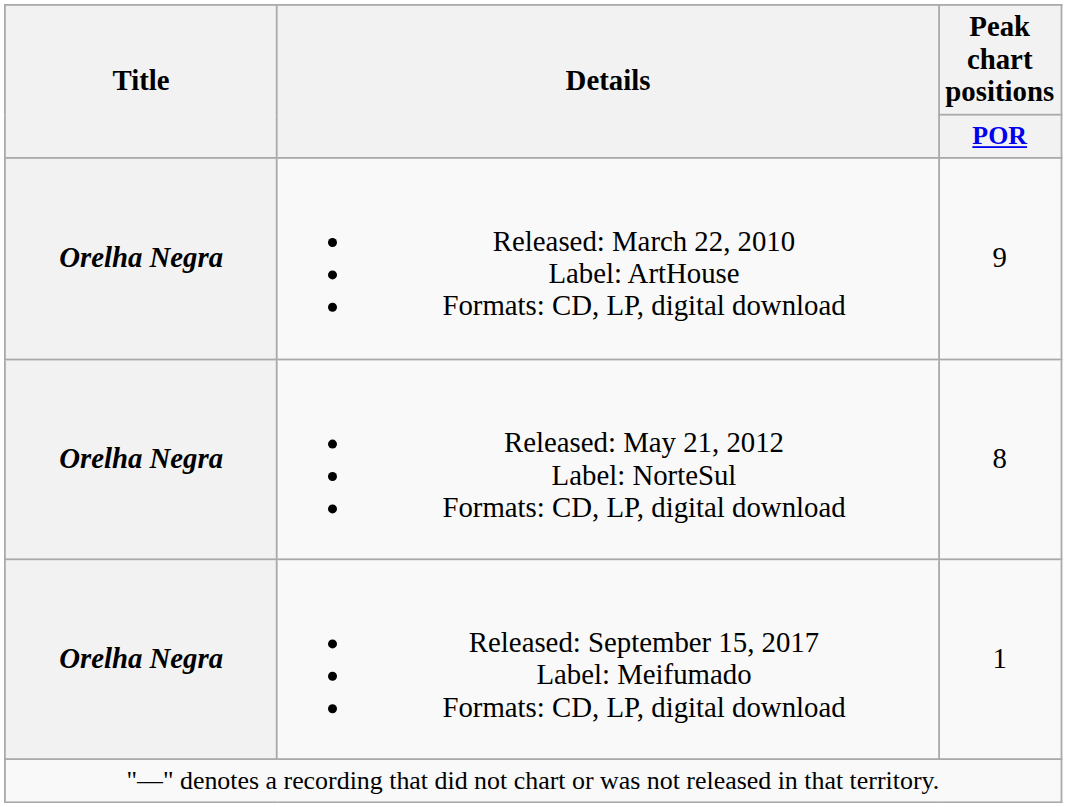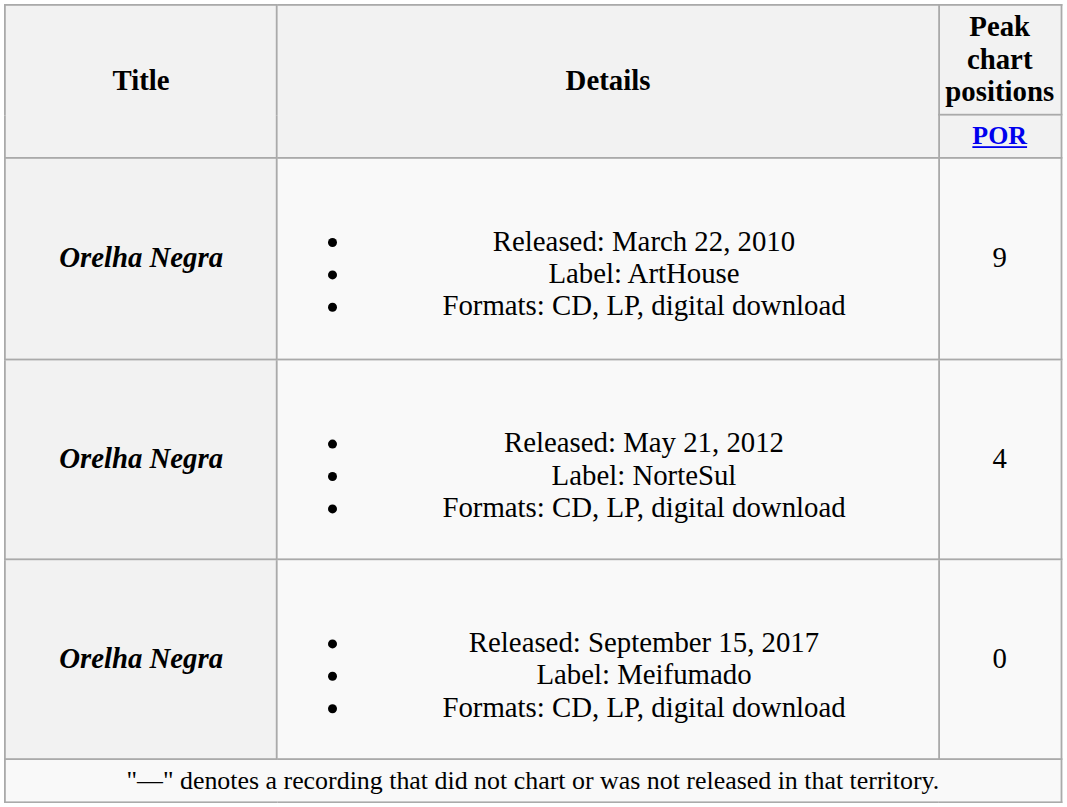(1000, 458) 8 -> (1000, 458) 4
(1000, 658) 1 -> (1000, 658) 0
